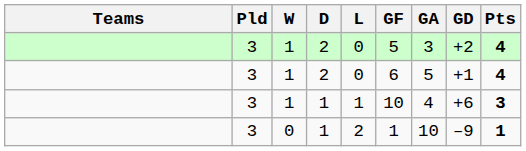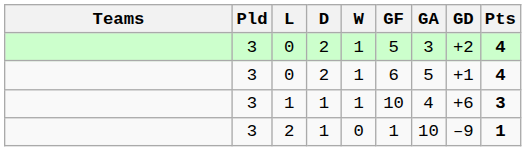columns swapped: (289, 19) <-> (359, 19)
